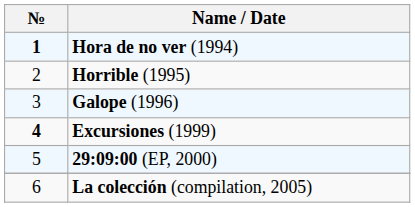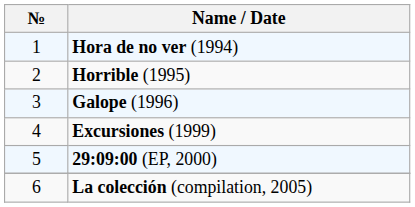(36, 46) bold -> (36, 46) normal
(36, 131) bold -> (36, 131) normal
